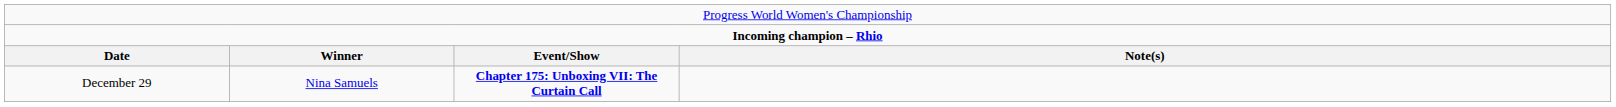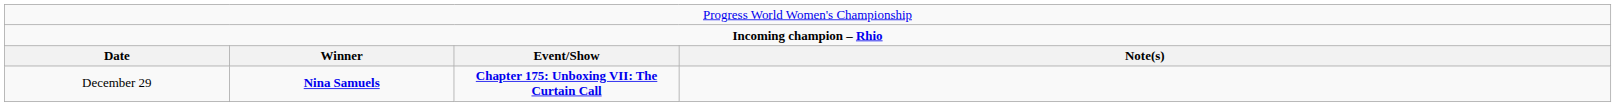(342, 83) normal -> (342, 83) bold
